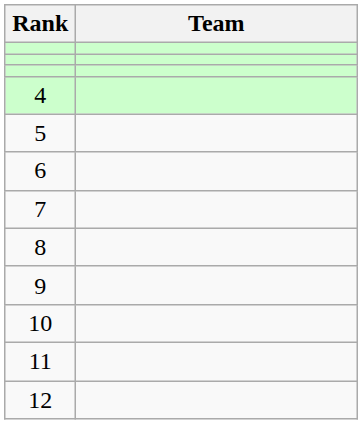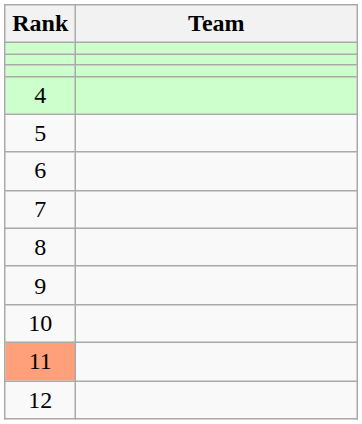(40, 361) no background -> (40, 361) lightsalmon background
